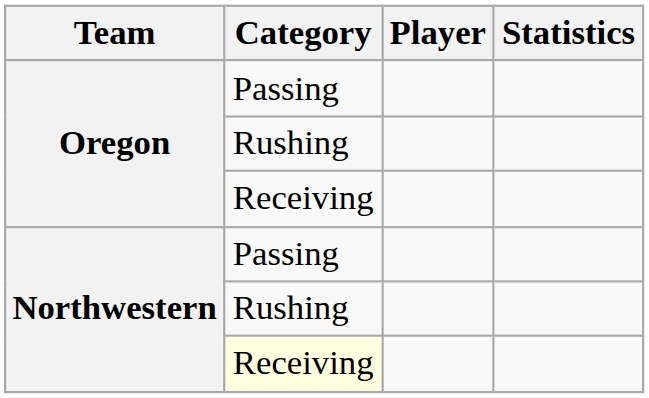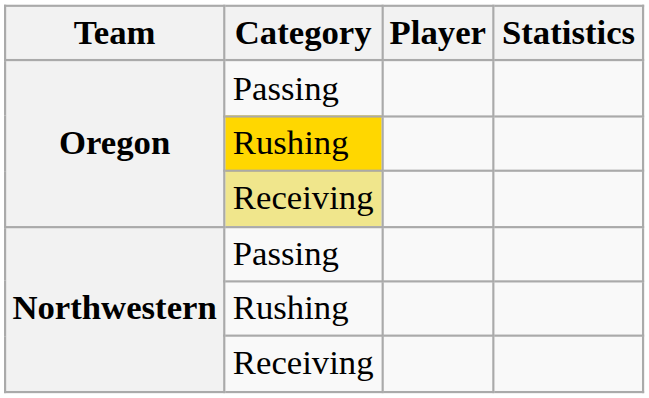(291, 142) no background -> (291, 142) gold background
(303, 197) no background -> (303, 197) khaki background
(303, 363) lightyellow background -> (303, 363) no background
